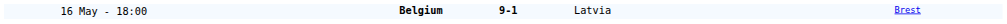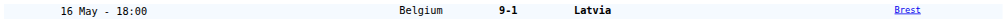(421, 11) bold -> (421, 11) normal
(593, 11) normal -> (593, 11) bold
